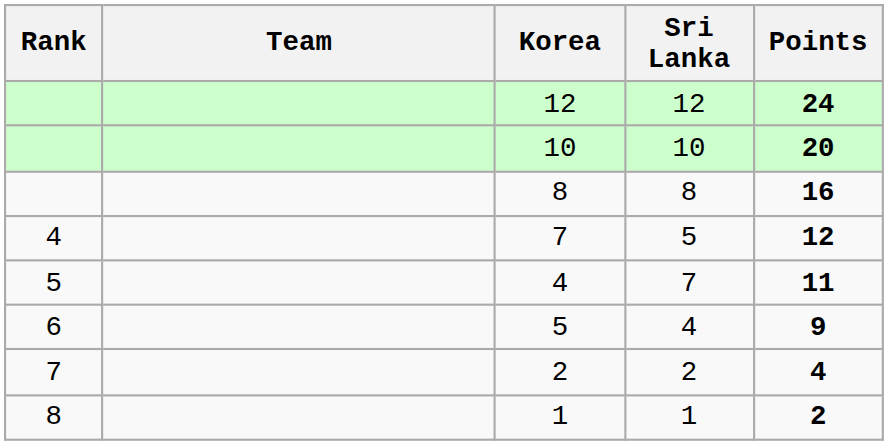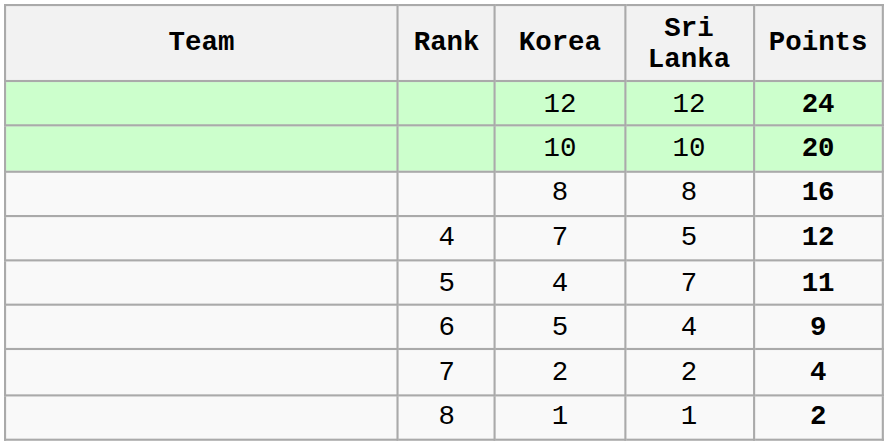columns swapped: (54, 43) <-> (299, 43)
